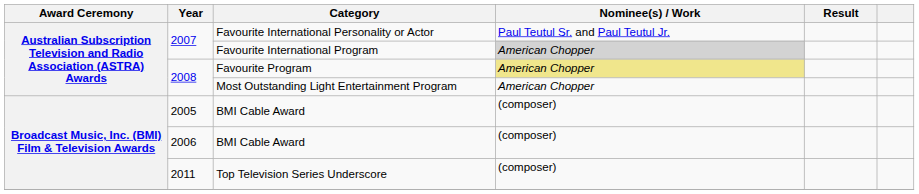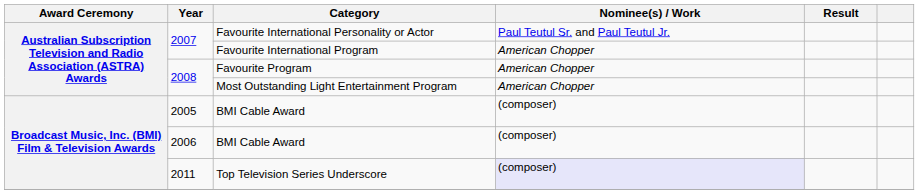(546, 50) lightgrey background -> (546, 50) no background
(546, 68) khaki background -> (546, 68) no background
(527, 167) no background -> (527, 167) lavender background
